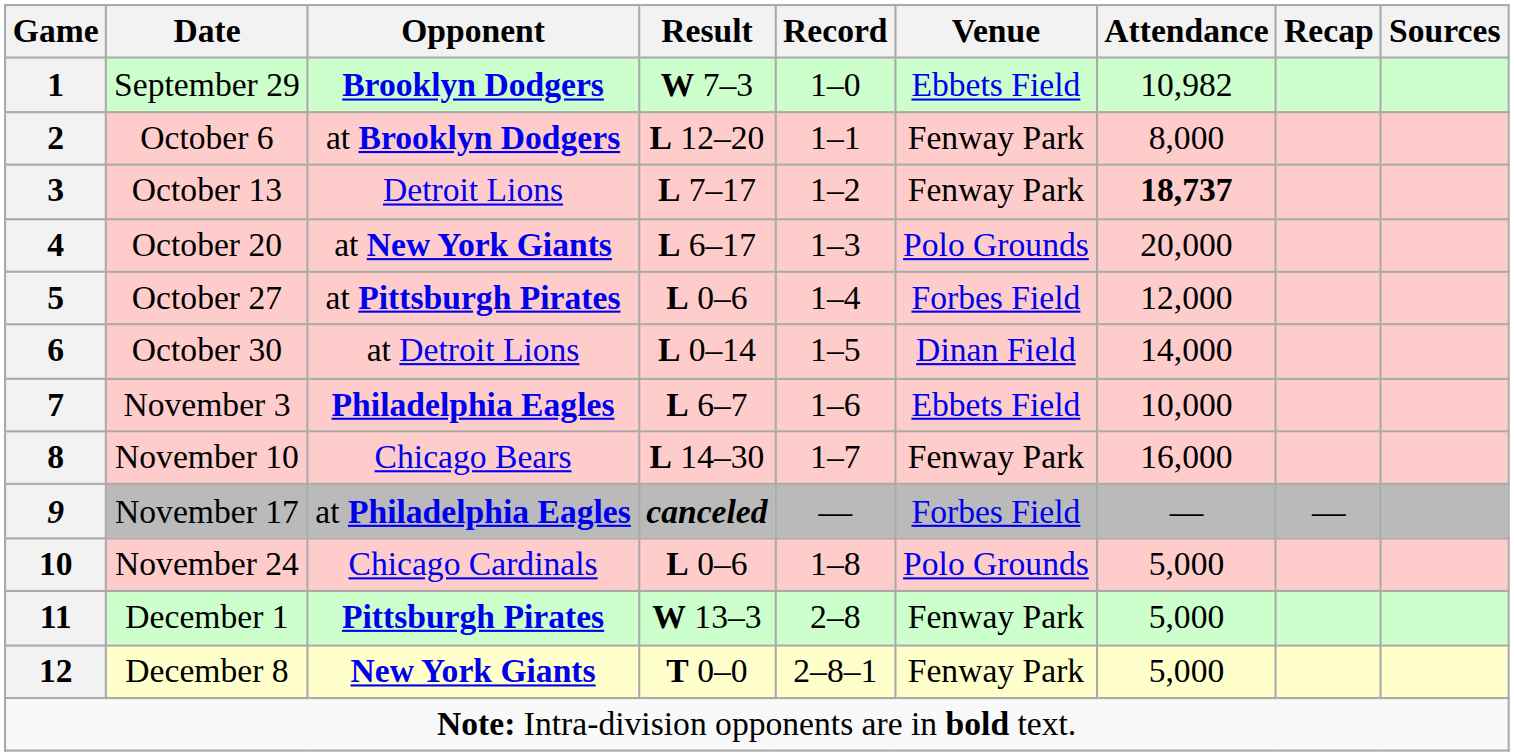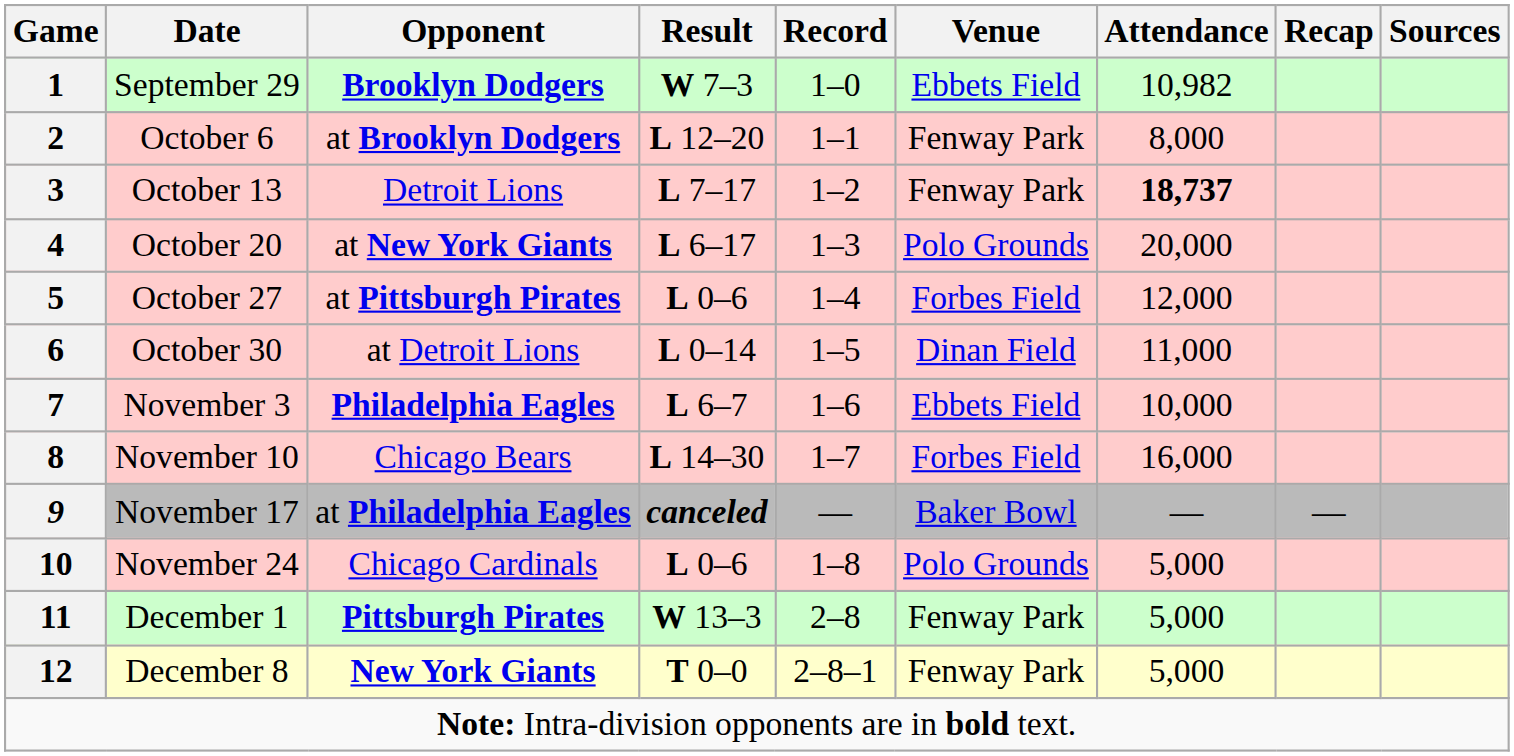(1186, 350) 14,000 -> (1186, 350) 11,000
(996, 457) Fenway Park -> (996, 457) Forbes Field
(996, 510) Forbes Field -> (996, 510) Baker Bowl
